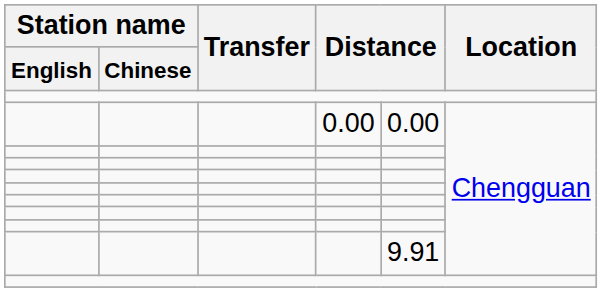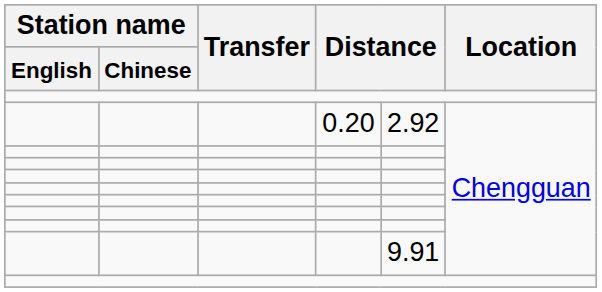(348, 123) 0.00 -> (348, 123) 0.20
(413, 123) 0.00 -> (413, 123) 2.92
